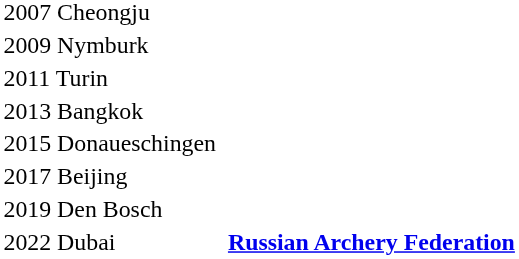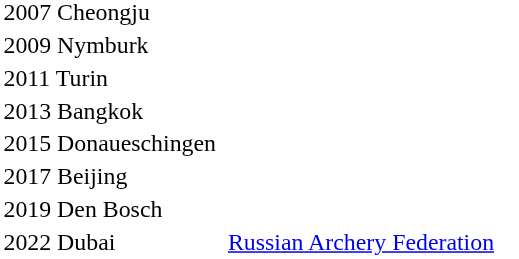(371, 242) bold -> (361, 242) normal
